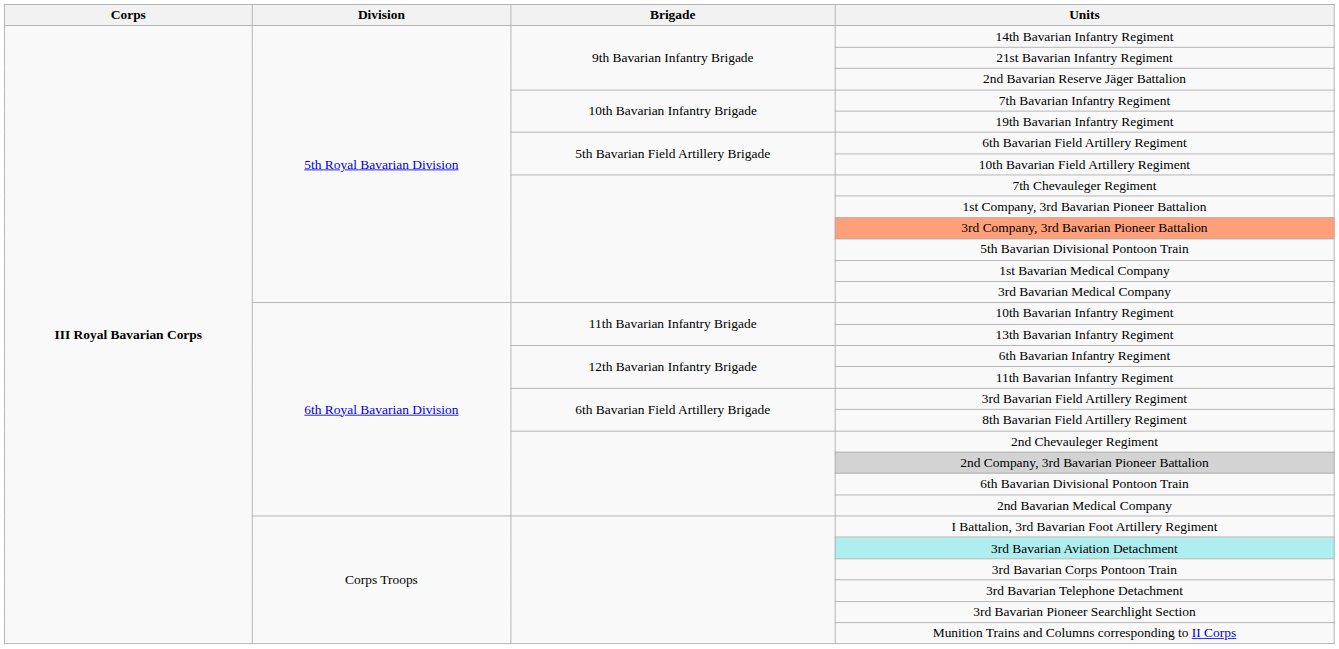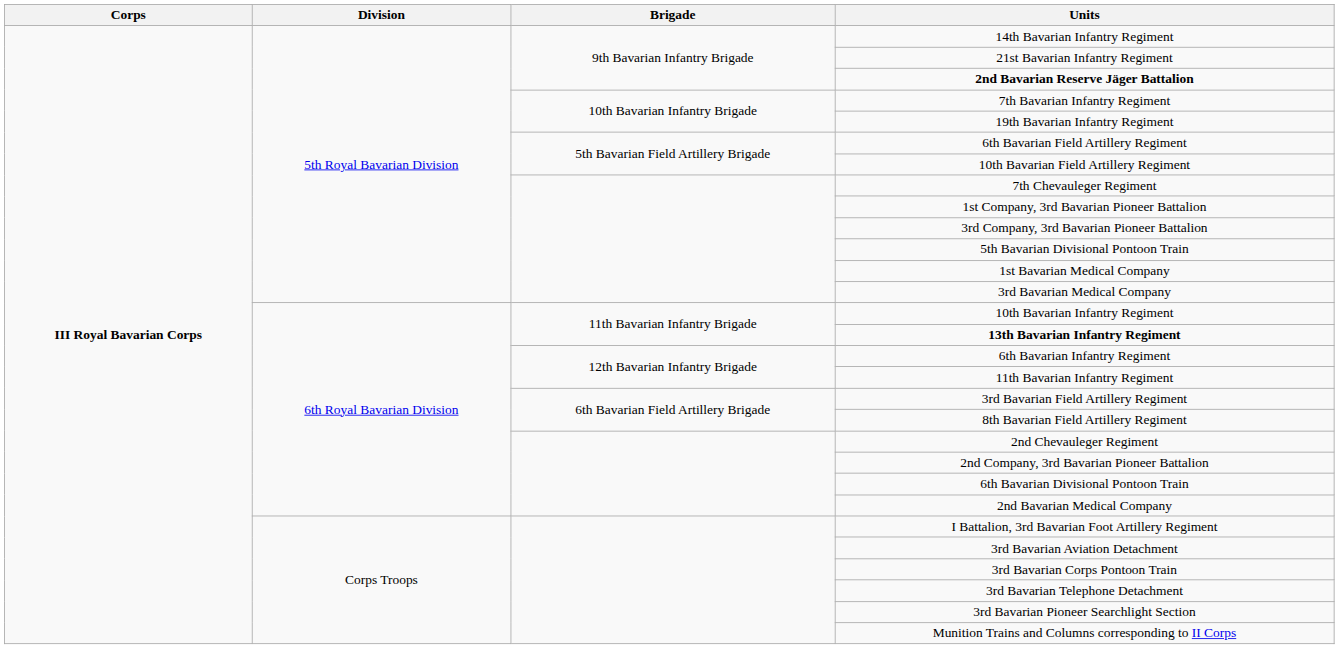(1084, 79) normal -> (1084, 79) bold
(1084, 228) lightsalmon background -> (1084, 228) no background
(1084, 334) normal -> (1084, 334) bold
(1084, 462) lightgrey background -> (1084, 462) no background
(1084, 548) paleturquoise background -> (1084, 548) no background
